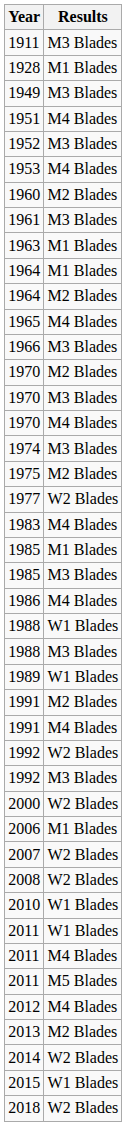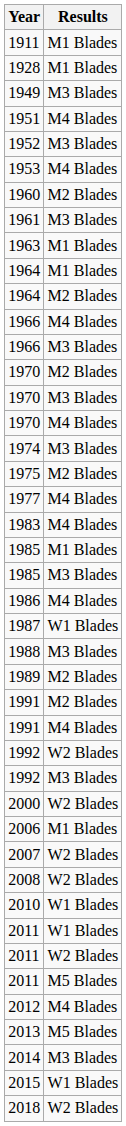(82, 42) M3 Blades -> (82, 42) M1 Blades
(24, 321) 1965 -> (24, 321) 1966
(83, 499) W2 Blades -> (82, 499) M4 Blades
(24, 626) 1988 -> (24, 626) 1987
(83, 676) W1 Blades -> (82, 676) M2 Blades
(82, 956) M4 Blades -> (83, 956) W2 Blades
(82, 1032) M2 Blades -> (82, 1032) M5 Blades
(83, 1057) W2 Blades -> (82, 1057) M3 Blades
